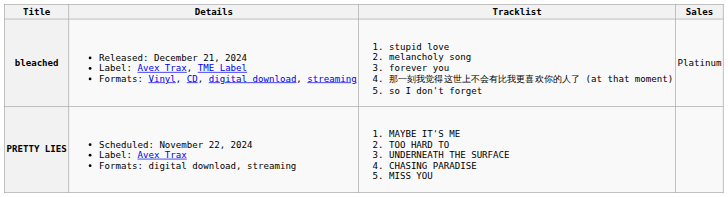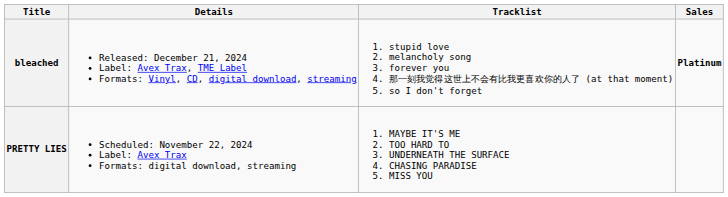(699, 63) normal -> (699, 63) bold
